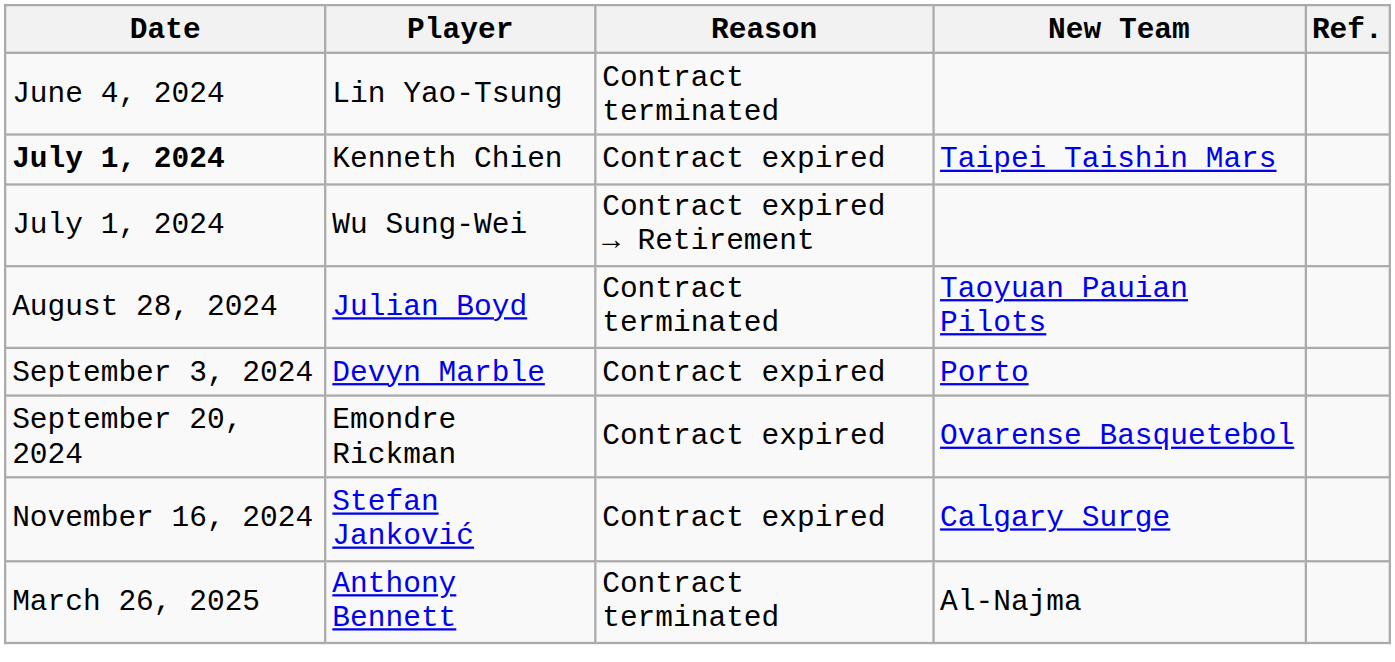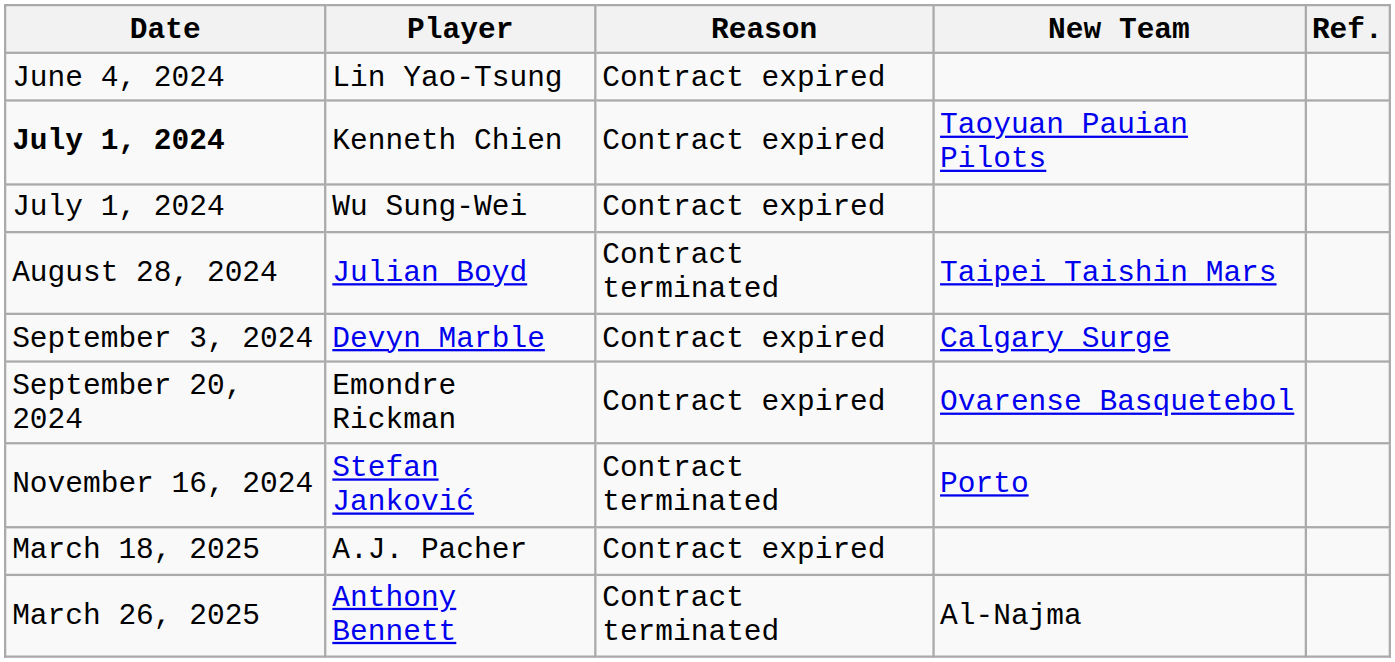(691, 94) Contract terminated -> (744, 77) Contract expired
(1108, 159) Taipei Taishin Mars -> (1064, 142) Taoyuan Pauian Pilots
(744, 225) Contract expired → Retirement -> (744, 208) Contract expired
(1064, 307) Taoyuan Pauian Pilots -> (1108, 273) Taipei Taishin Mars
(984, 372) Porto -> (1055, 338) Calgary Surge
(744, 519) Contract expired -> (691, 485) Contract terminated
(1055, 519) Calgary Surge -> (984, 485) Porto
+ row: (430, 550)
